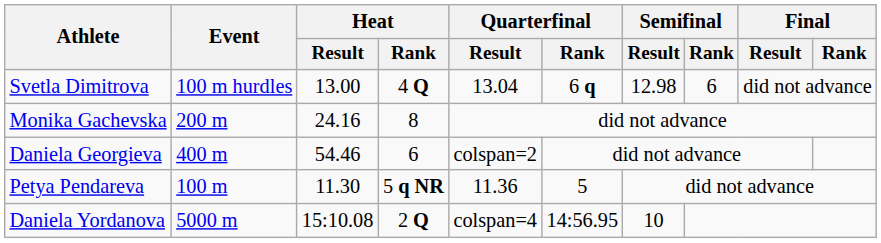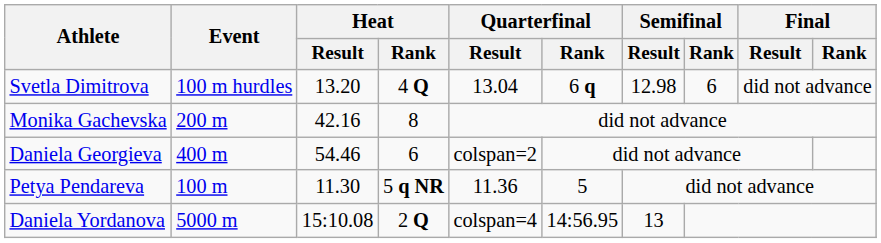(338, 86) 13.00 -> (338, 86) 13.20
(338, 120) 24.16 -> (338, 120) 42.16
(654, 220) 10 -> (654, 220) 13
